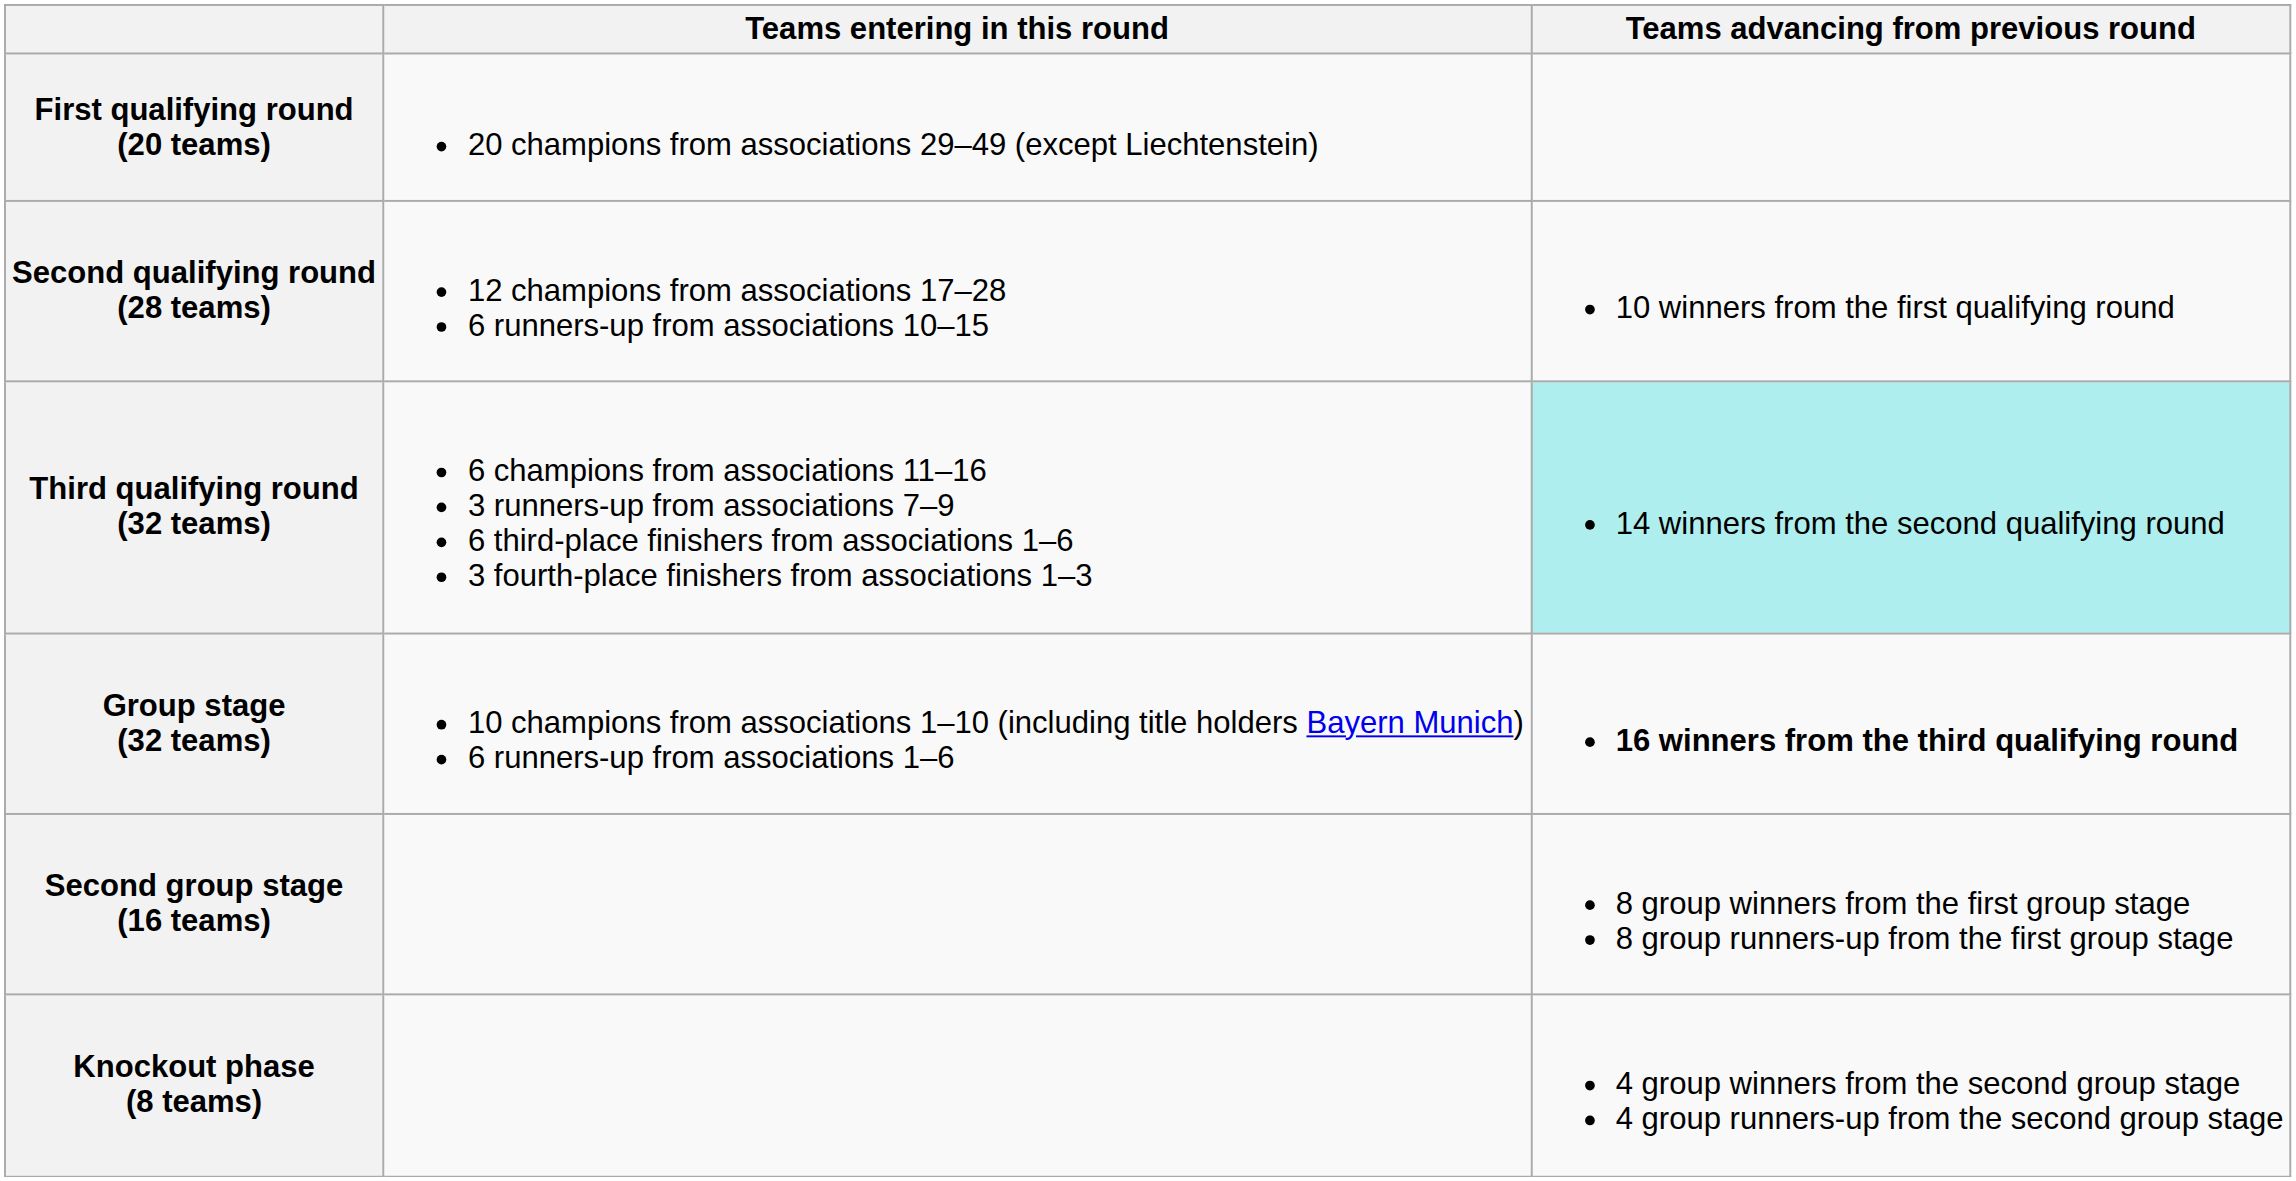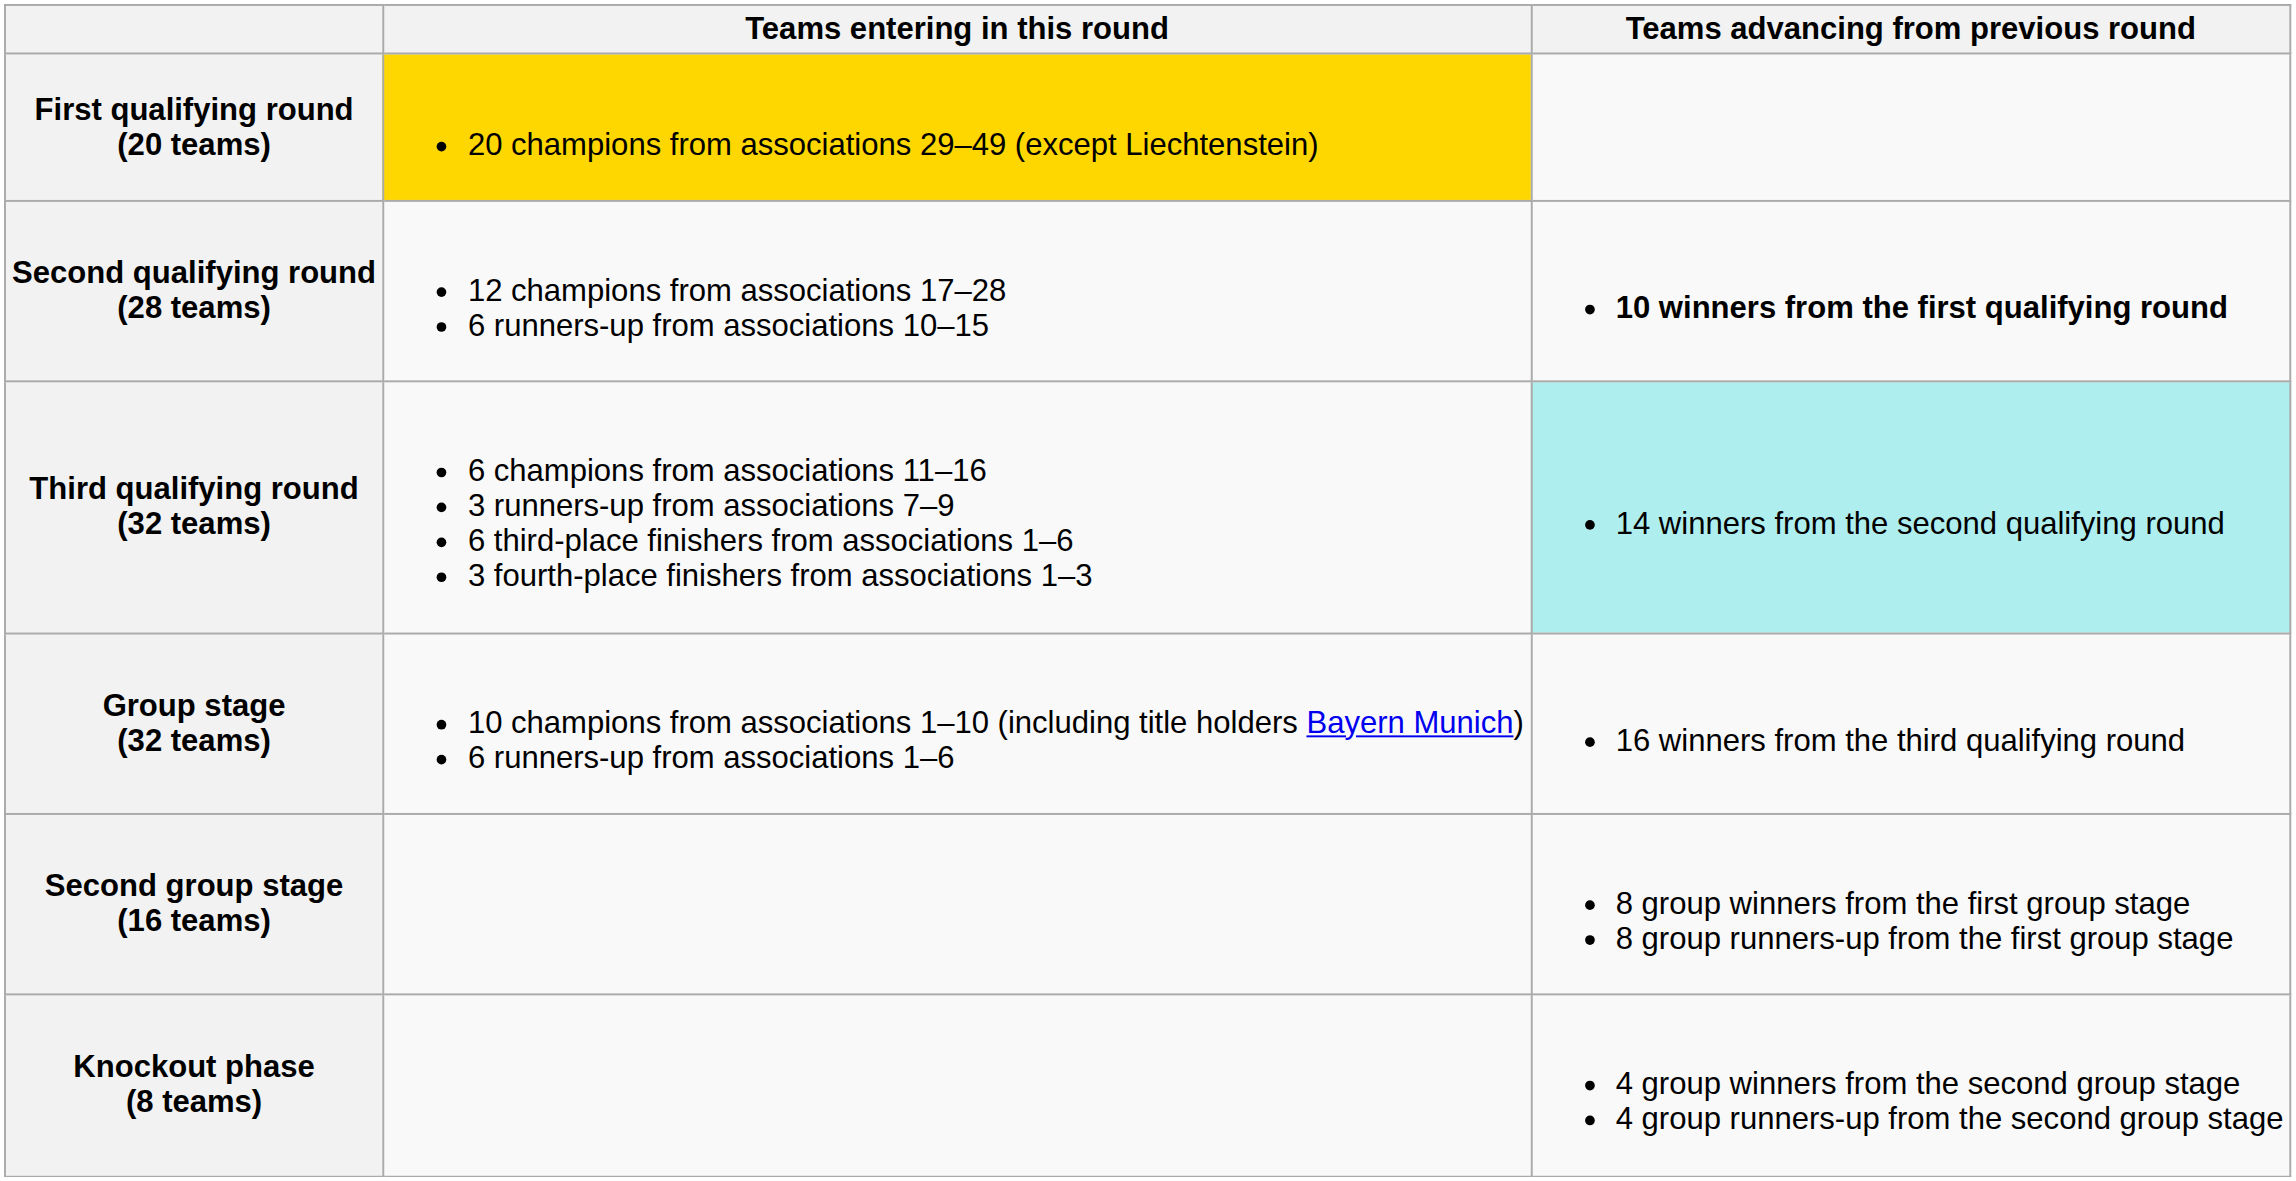(957, 145) no background -> (957, 145) gold background
(1911, 308) normal -> (1911, 308) bold
(1911, 741) bold -> (1911, 741) normal
